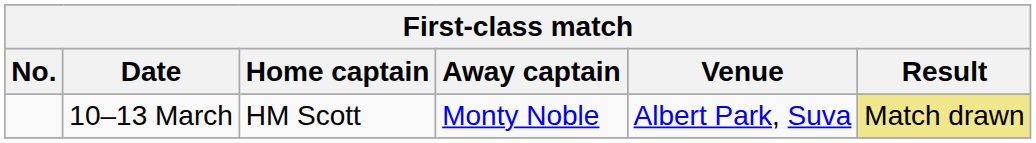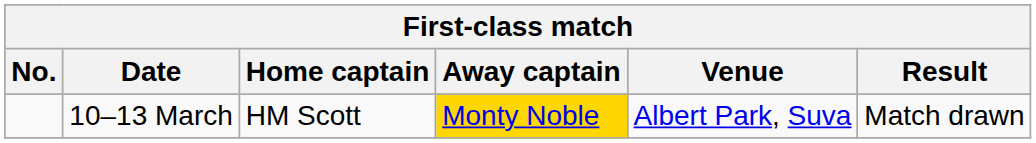(521, 115) no background -> (521, 115) gold background
(944, 115) khaki background -> (944, 115) no background
